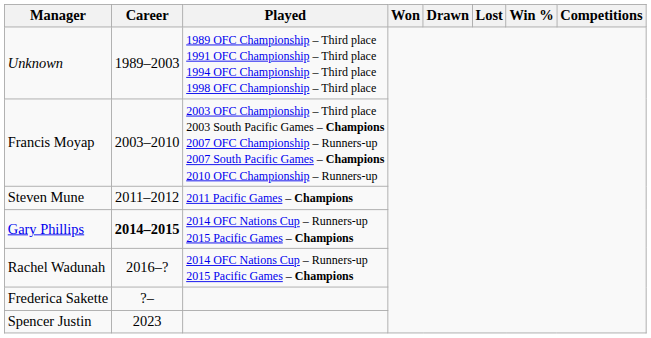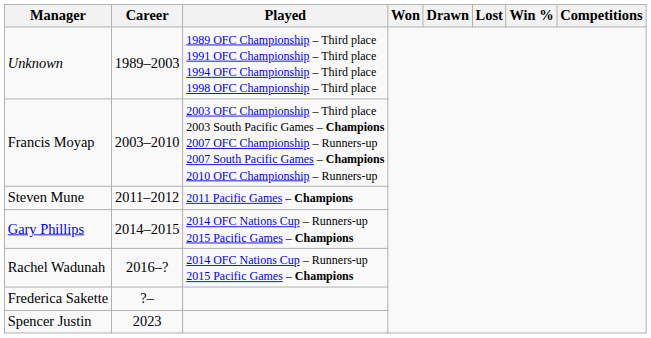(147, 228) bold -> (147, 228) normal
